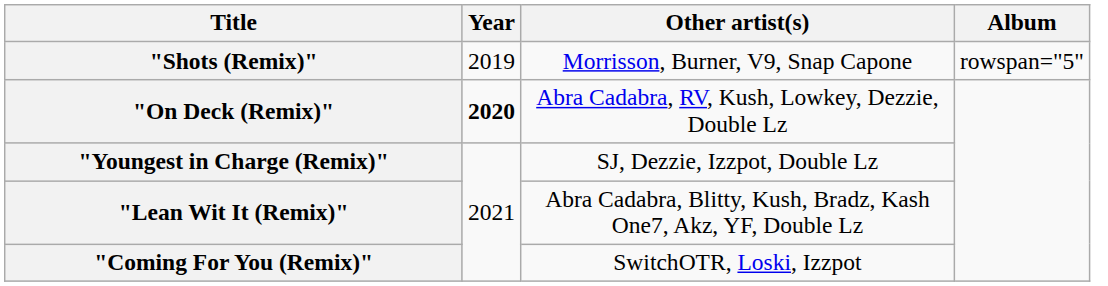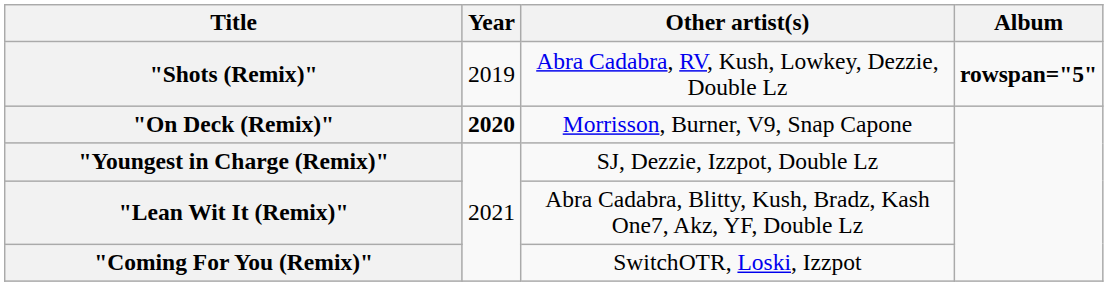(737, 60) Morrisson, Burner, V9, Snap Capone -> (737, 73) Abra Cadabra, RV, Kush, Lowkey, Dezzie, Double Lz
(1022, 60) normal -> (1029, 73) bold
(737, 110) Abra Cadabra, RV, Kush, Lowkey, Dezzie, Double Lz -> (737, 124) Morrisson, Burner, V9, Snap Capone
